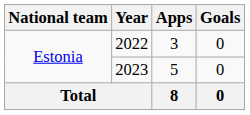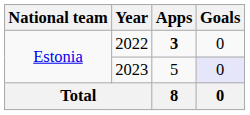(174, 43) normal -> (174, 43) bold
(220, 69) no background -> (220, 69) lavender background
